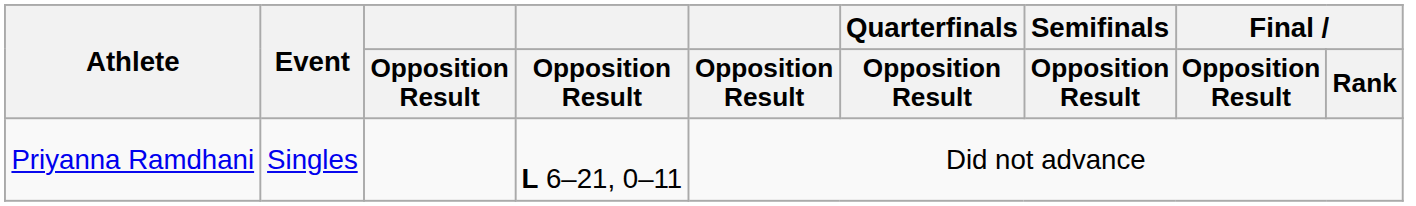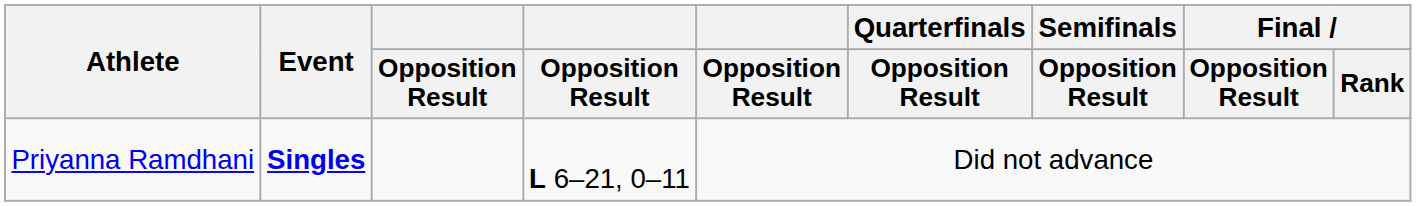(312, 160) normal -> (316, 160) bold
